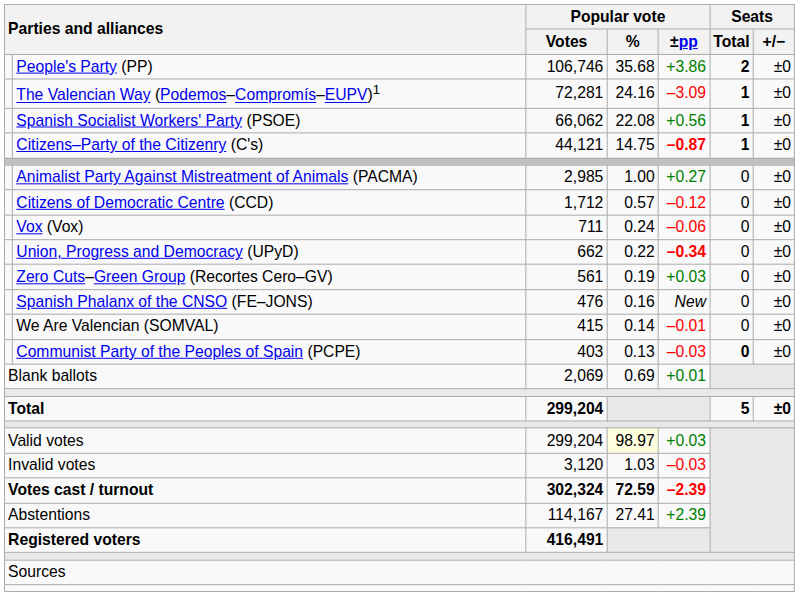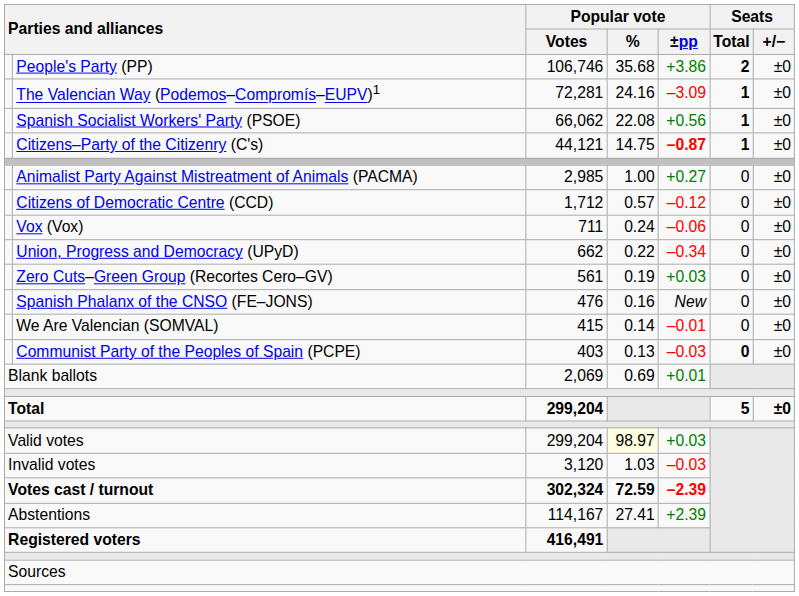(686, 252) bold -> (686, 252) normal
